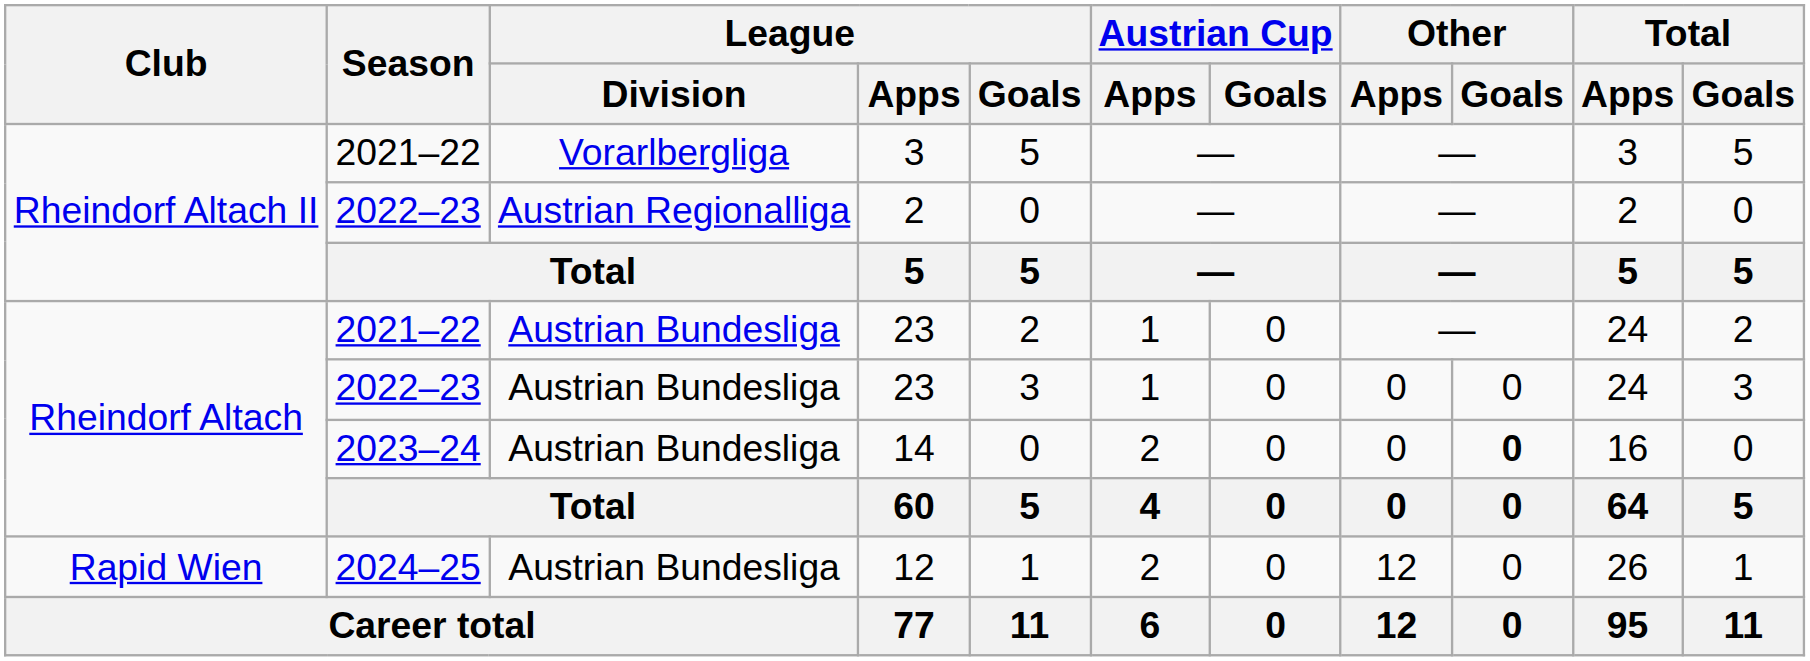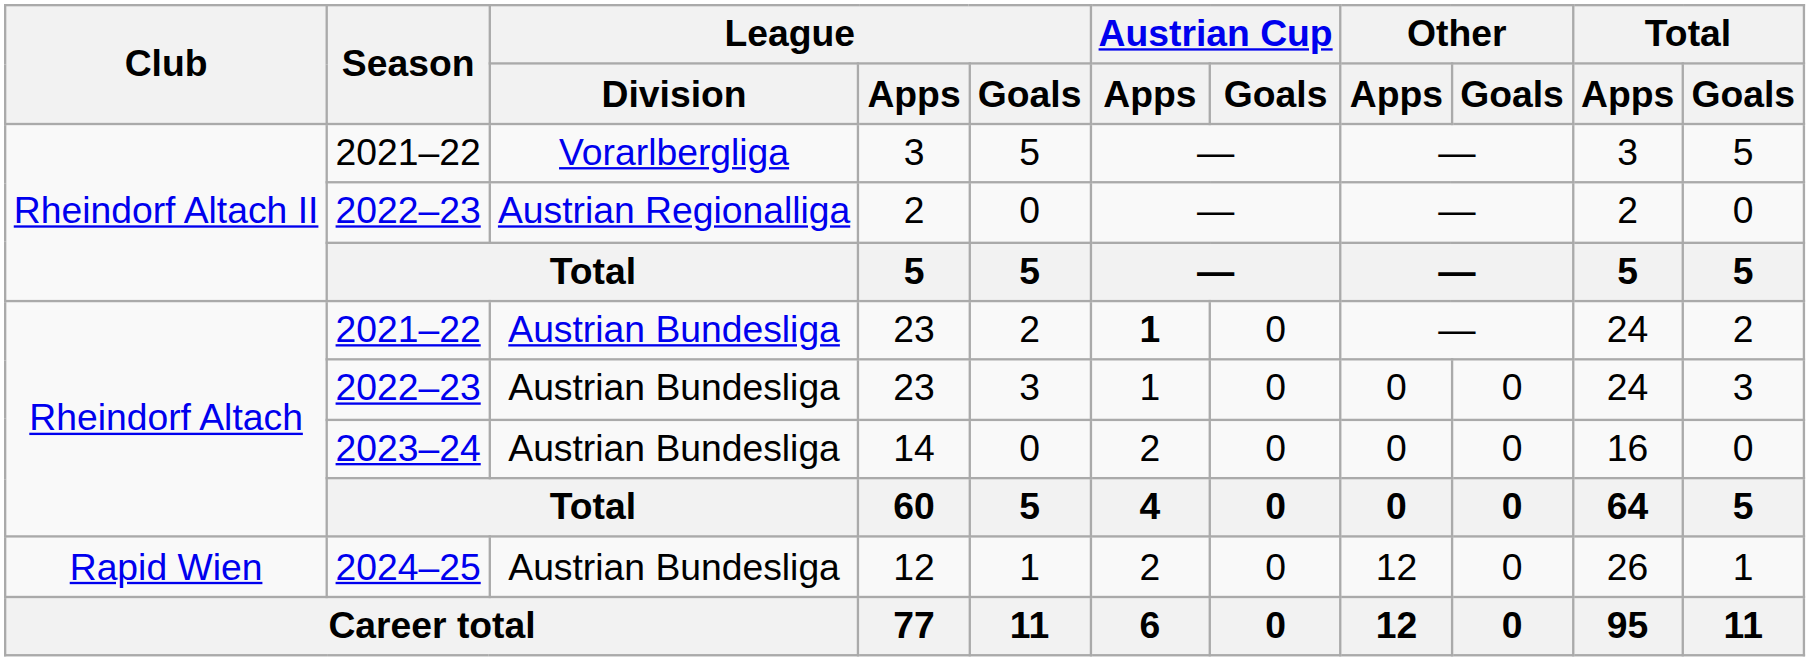(1150, 329) normal -> (1150, 329) bold
(1512, 447) bold -> (1512, 447) normal
